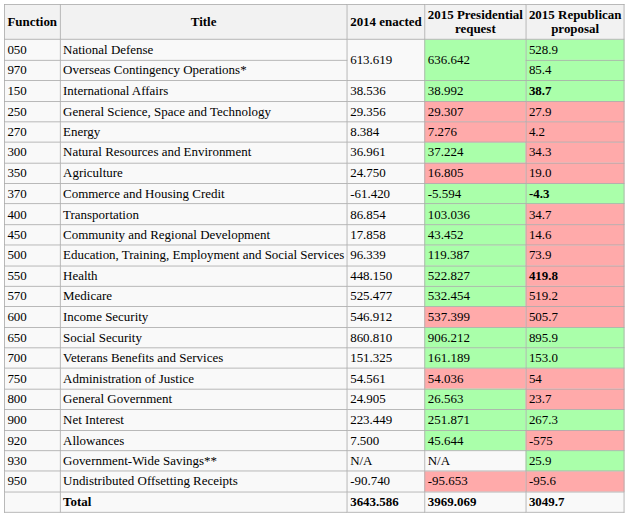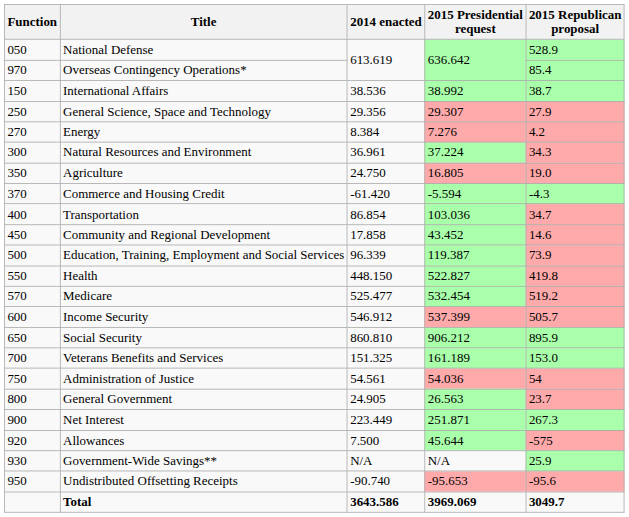(540, 91) bold -> (540, 91) normal
(539, 193) bold -> (539, 193) normal
(543, 276) bold -> (543, 276) normal
